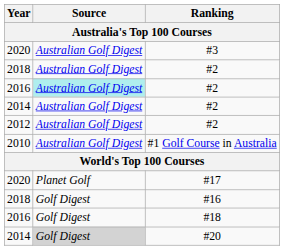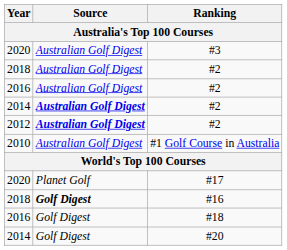(89, 87) paleturquoise background -> (89, 87) no background
(89, 106) normal -> (90, 106) bold
(89, 124) normal -> (90, 124) bold
(63, 198) normal -> (63, 198) bold
(63, 236) lightgrey background -> (63, 236) no background
